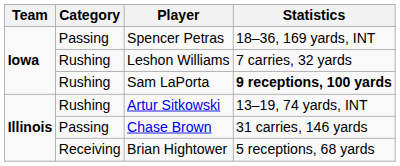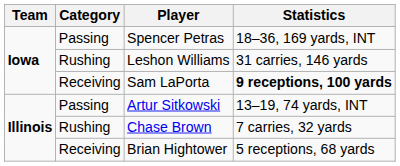(294, 60) 7 carries, 32 yards -> (302, 60) 31 carries, 146 yards
(85, 82) Rushing -> (90, 82) Receiving
(85, 105) Rushing -> (84, 105) Passing
(84, 127) Passing -> (85, 127) Rushing
(302, 127) 31 carries, 146 yards -> (294, 127) 7 carries, 32 yards
